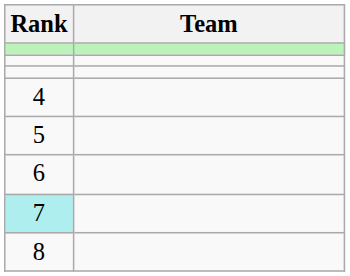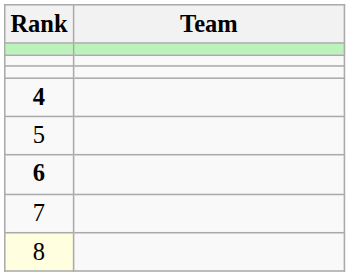(39, 96) normal -> (39, 96) bold
(39, 174) normal -> (39, 174) bold
(39, 213) paleturquoise background -> (39, 213) no background
(39, 251) no background -> (39, 251) lightyellow background
